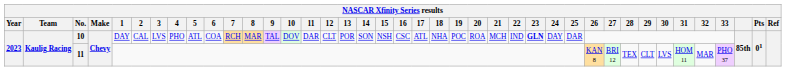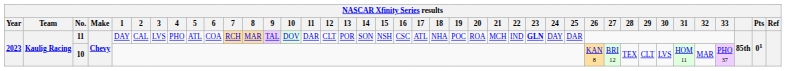(81, 37) 10 -> (81, 37) 11
(81, 55) 11 -> (81, 55) 10
